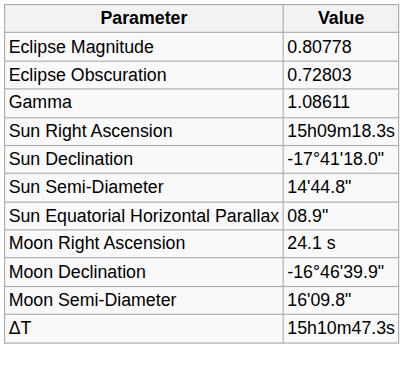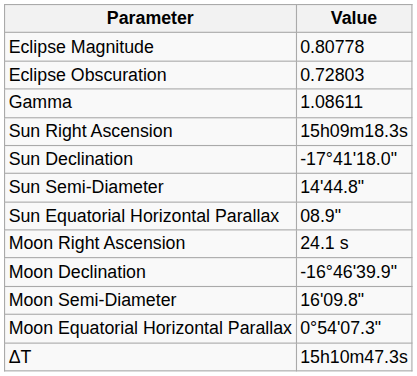+ row: (150, 328)
